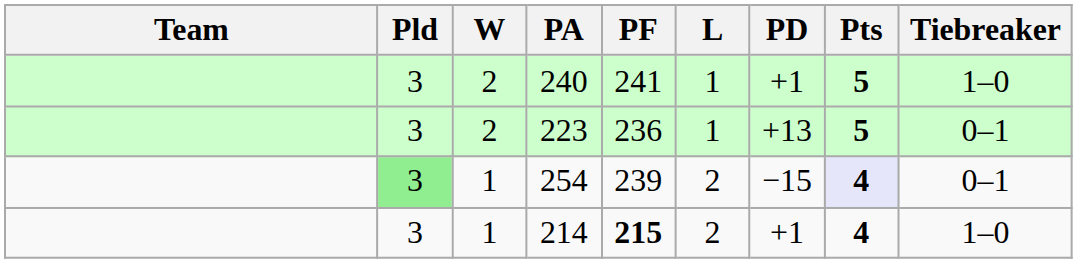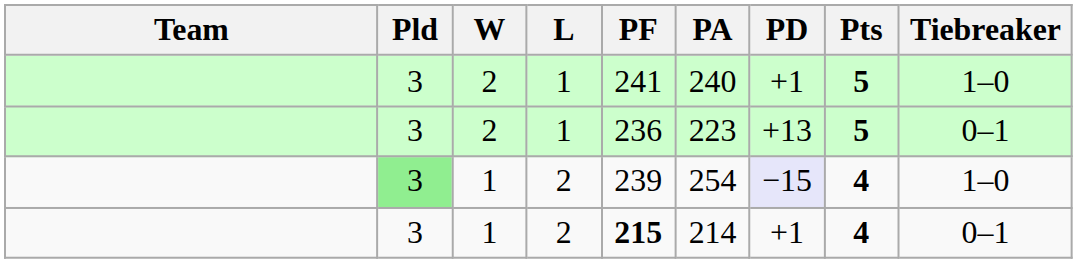columns swapped: (713, 29) <-> (564, 29)
(787, 181) no background -> (787, 181) lavender background
(861, 181) lavender background -> (861, 181) no background
(985, 181) 0–1 -> (985, 181) 1–0
(985, 231) 1–0 -> (985, 231) 0–1
